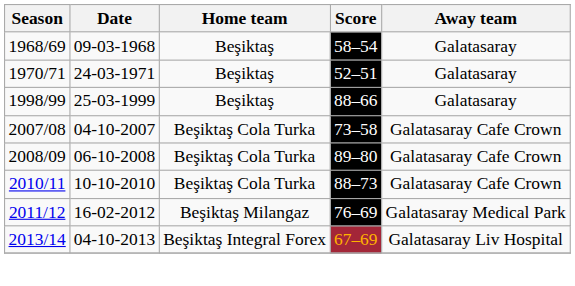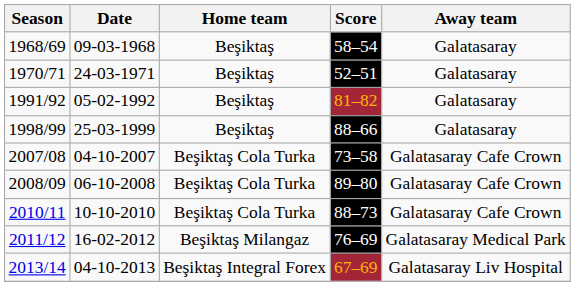+ row: (37, 101)
